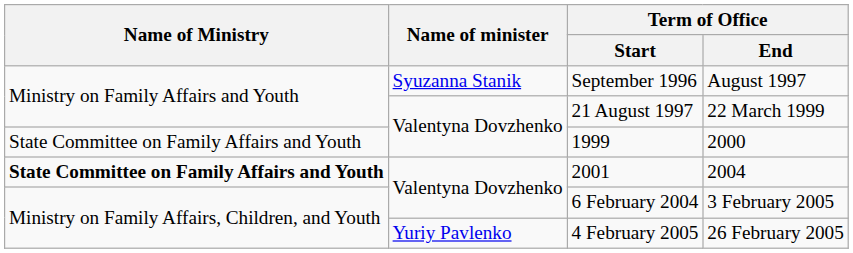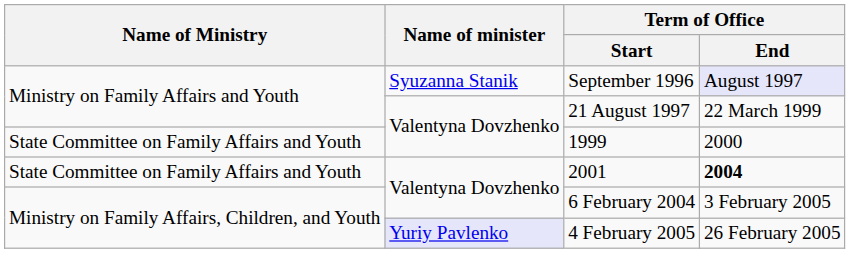(757, 80) no background -> (753, 80) lavender background
(196, 171) bold -> (185, 171) normal
(727, 171) normal -> (723, 171) bold
(452, 232) no background -> (449, 232) lavender background
